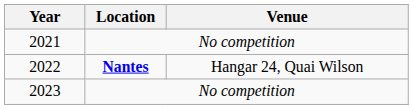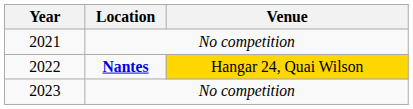(287, 66) no background -> (287, 66) gold background
